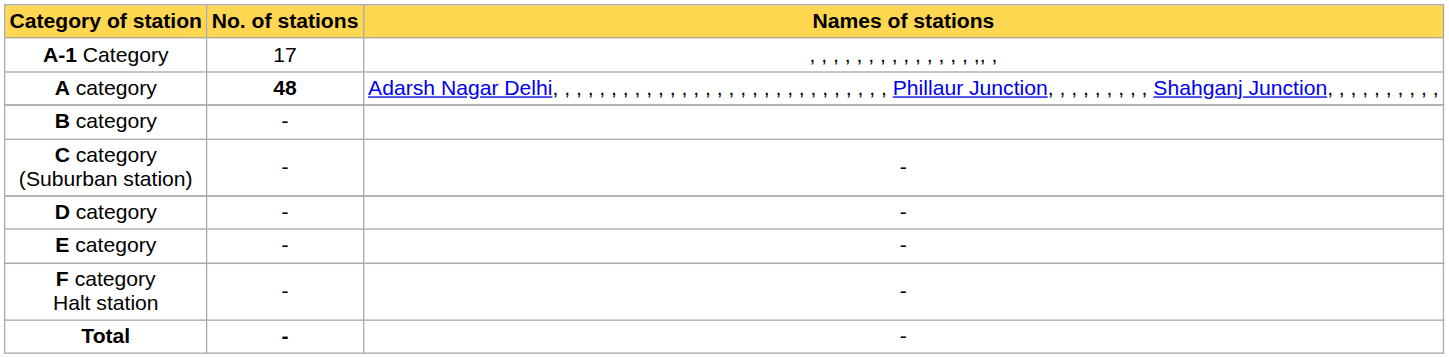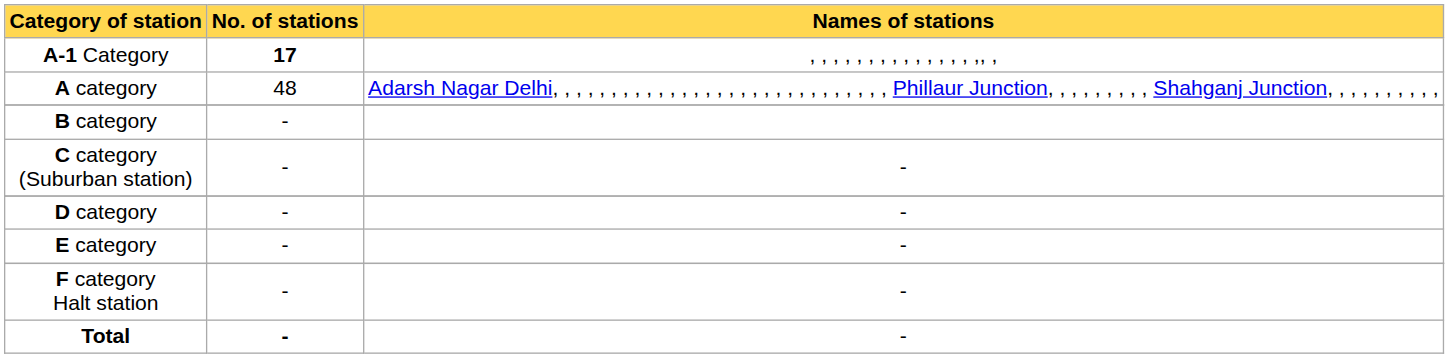(285, 54) normal -> (285, 54) bold
(285, 88) bold -> (285, 88) normal
